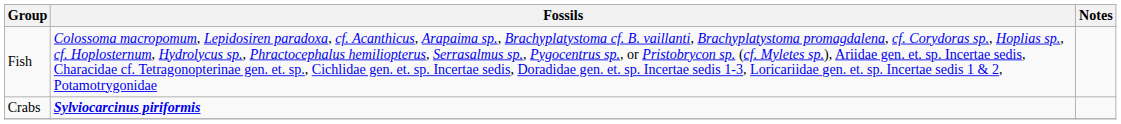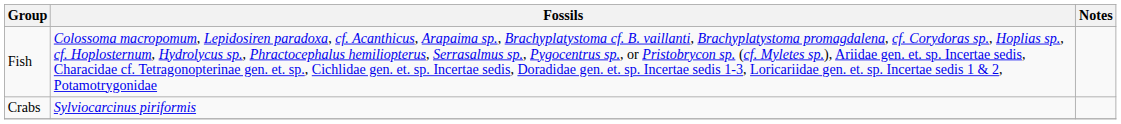(127, 107) bold -> (125, 107) normal
